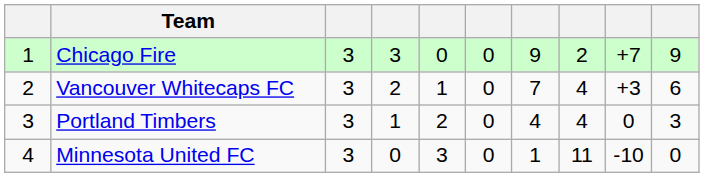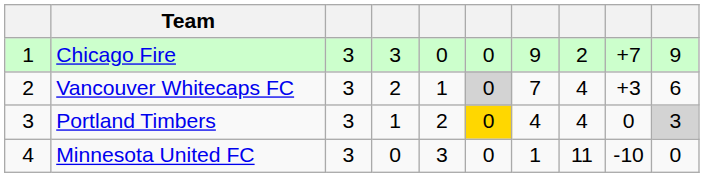(489, 88) no background -> (489, 88) lightgrey background
(489, 121) no background -> (489, 121) gold background
(675, 121) no background -> (675, 121) lightgrey background
